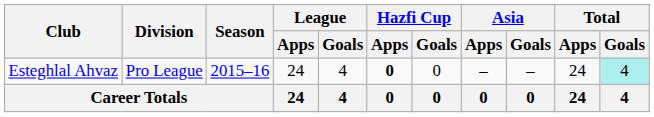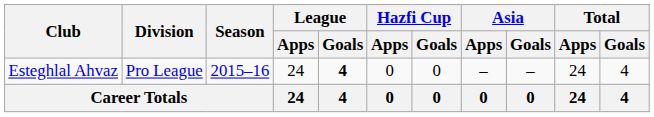(343, 71) normal -> (343, 71) bold
(390, 71) bold -> (390, 71) normal
(624, 71) paleturquoise background -> (624, 71) no background
